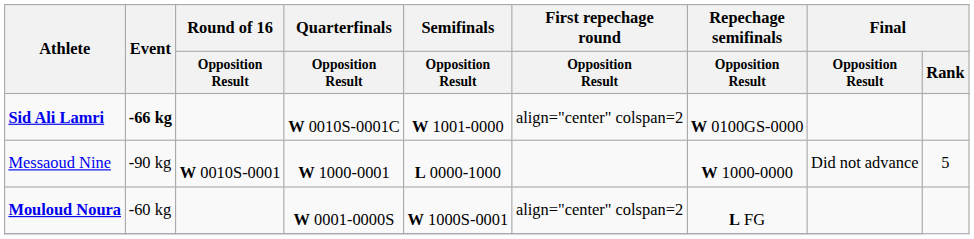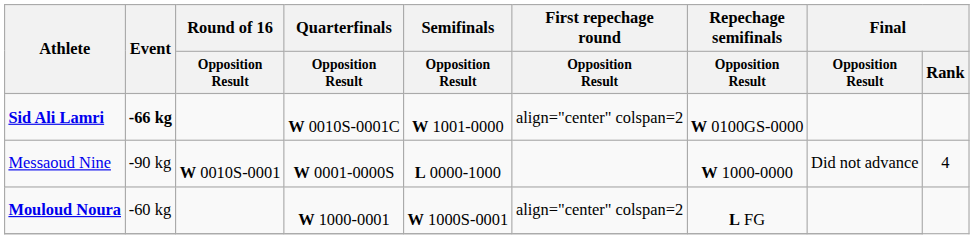(344, 173) W 1000-0001 -> (344, 173) W 0001-0000S
(945, 163) 5 -> (945, 163) 4
(344, 219) W 0001-0000S -> (344, 219) W 1000-0001
